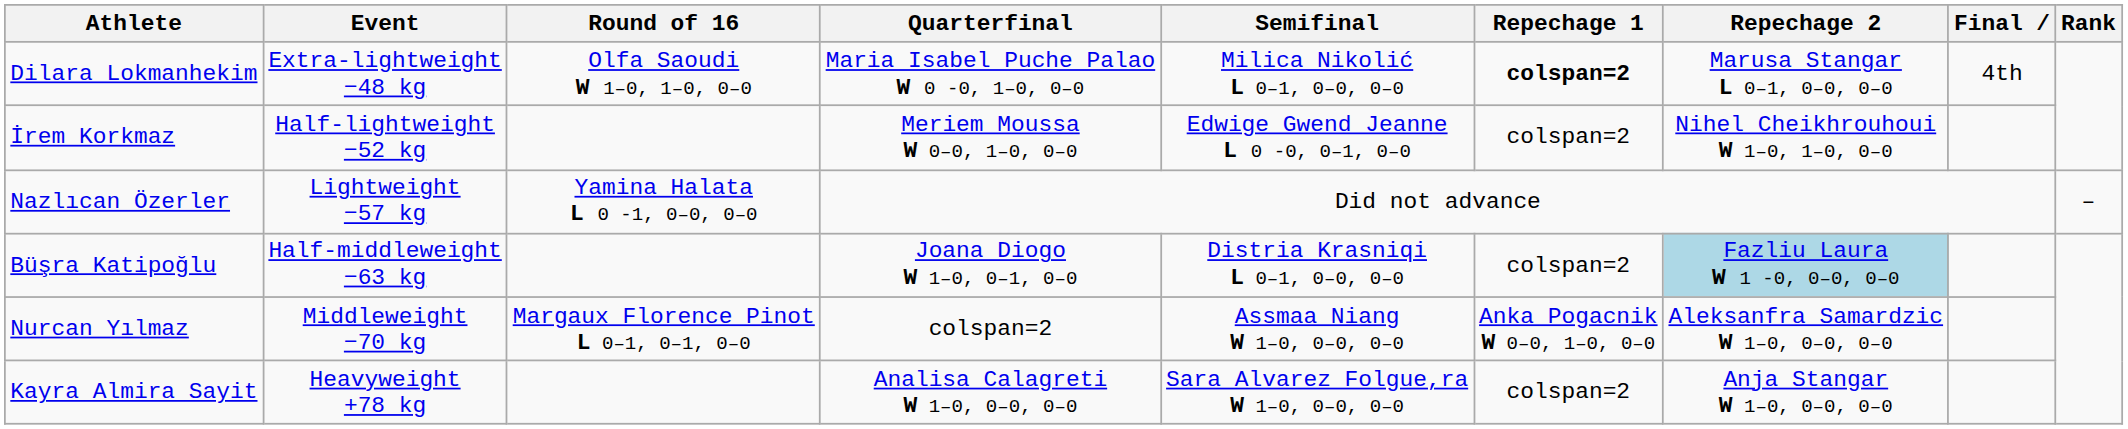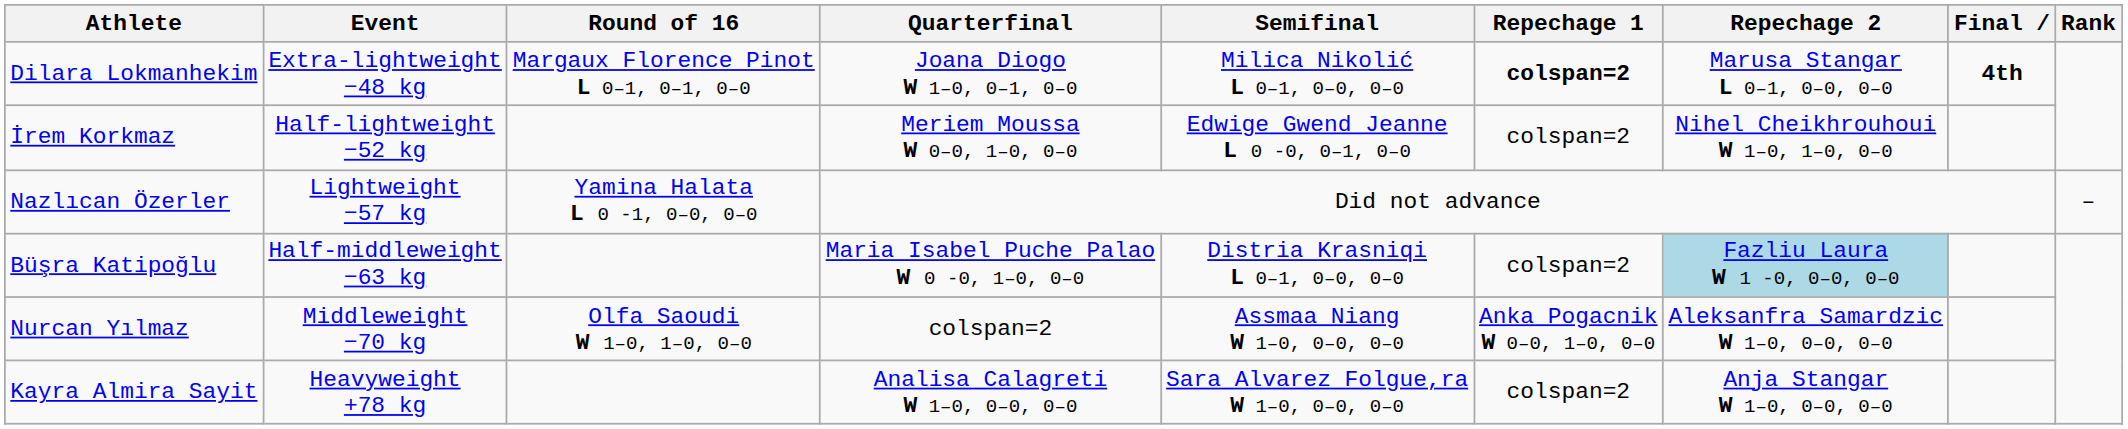(664, 74) Olfa Saoudi W 1–0, 1–0, 0–0 -> (664, 74) Margaux Florence Pinot L 0–1, 0–1, 0–0
(990, 74) Maria Isabel Puche Palao W 0 -0, 1–0, 0–0 -> (990, 74) Joana Diogo W 1–0, 0–1, 0–0
(2002, 74) normal -> (2002, 74) bold
(990, 265) Joana Diogo W 1–0, 0–1, 0–0 -> (990, 265) Maria Isabel Puche Palao W 0 -0, 1–0, 0–0
(664, 329) Margaux Florence Pinot L 0–1, 0–1, 0–0 -> (664, 329) Olfa Saoudi W 1–0, 1–0, 0–0
